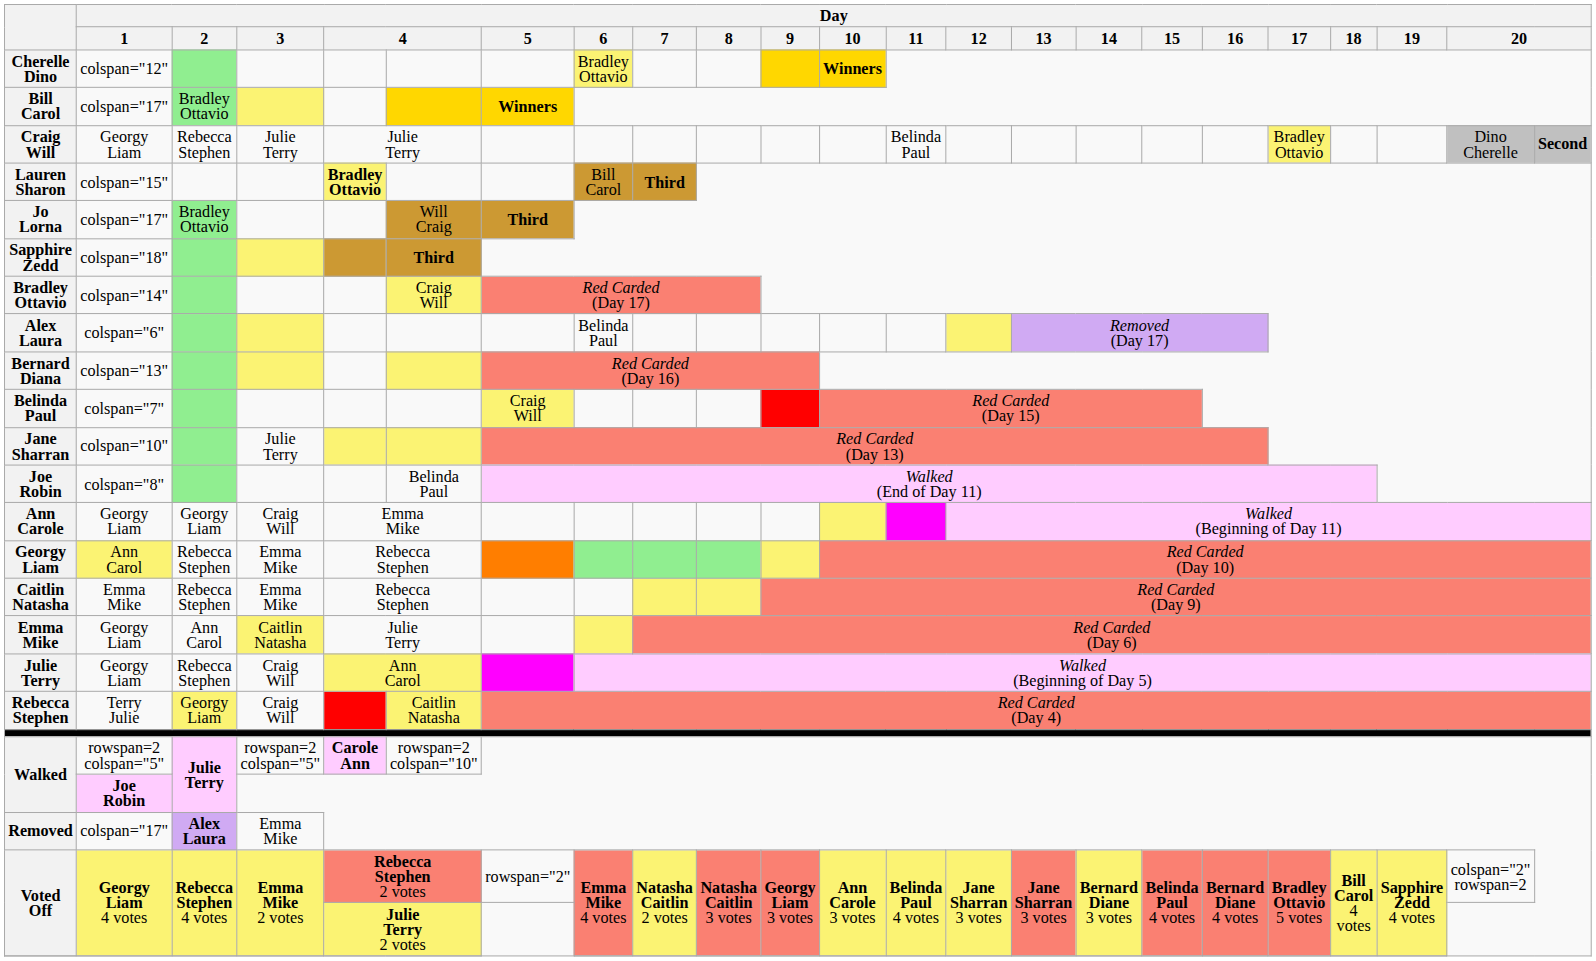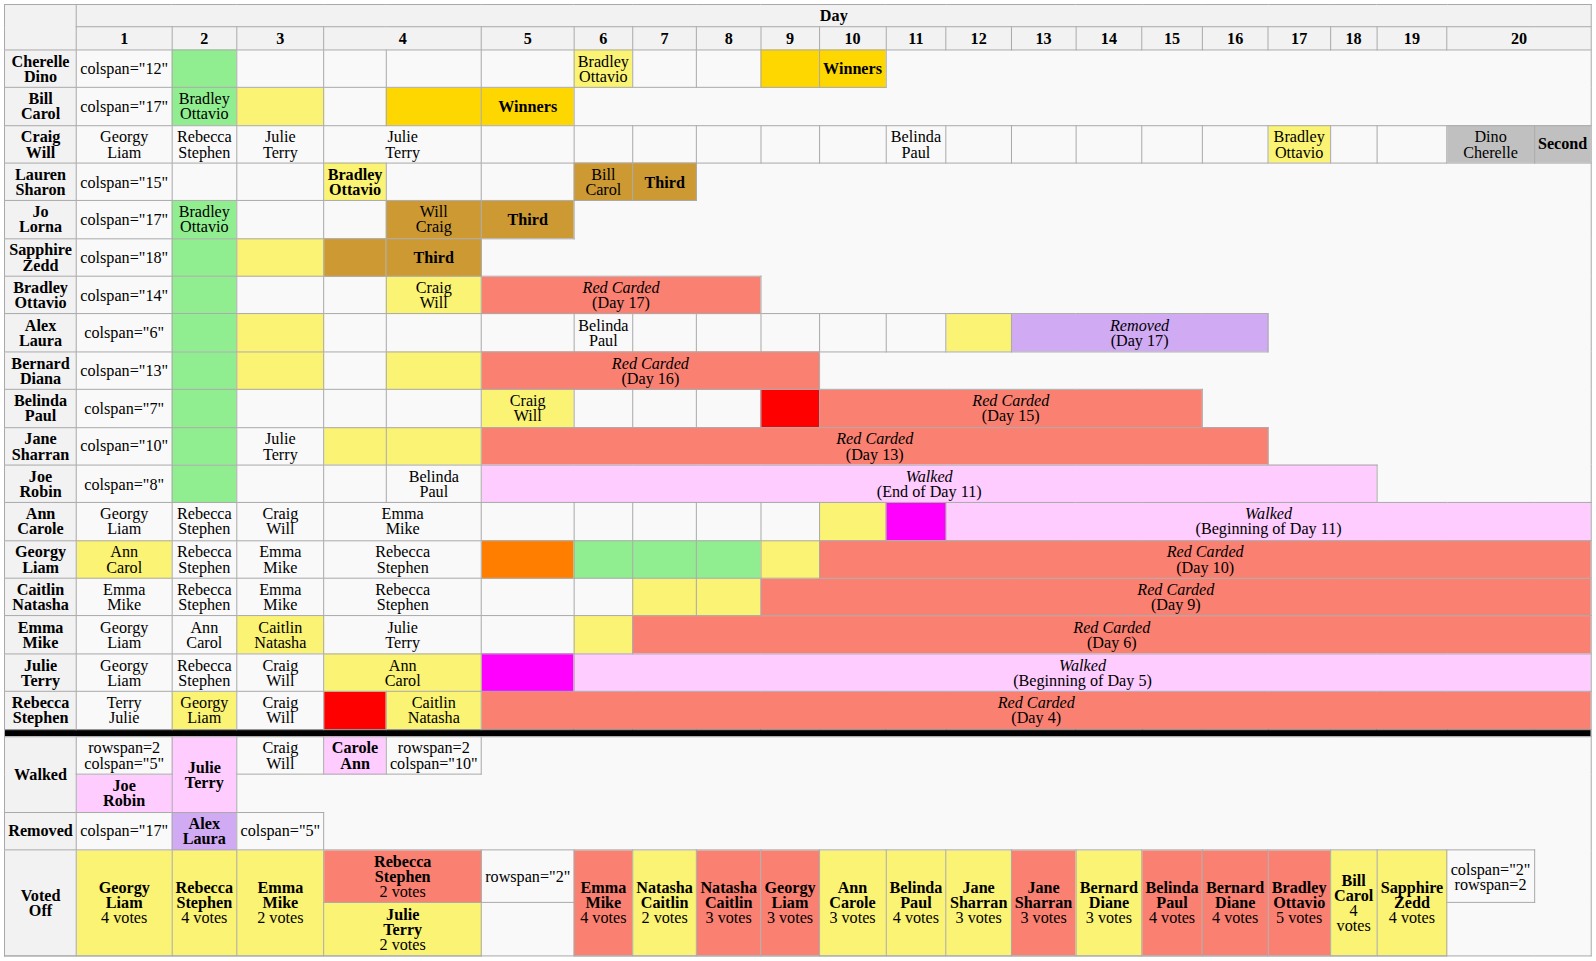(204, 522) Georgy Liam -> (204, 522) Rebecca Stephen
(280, 756) rowspan=2 colspan="5" -> (280, 756) Craig Will
(280, 831) Emma Mike -> (280, 831) colspan="5"
